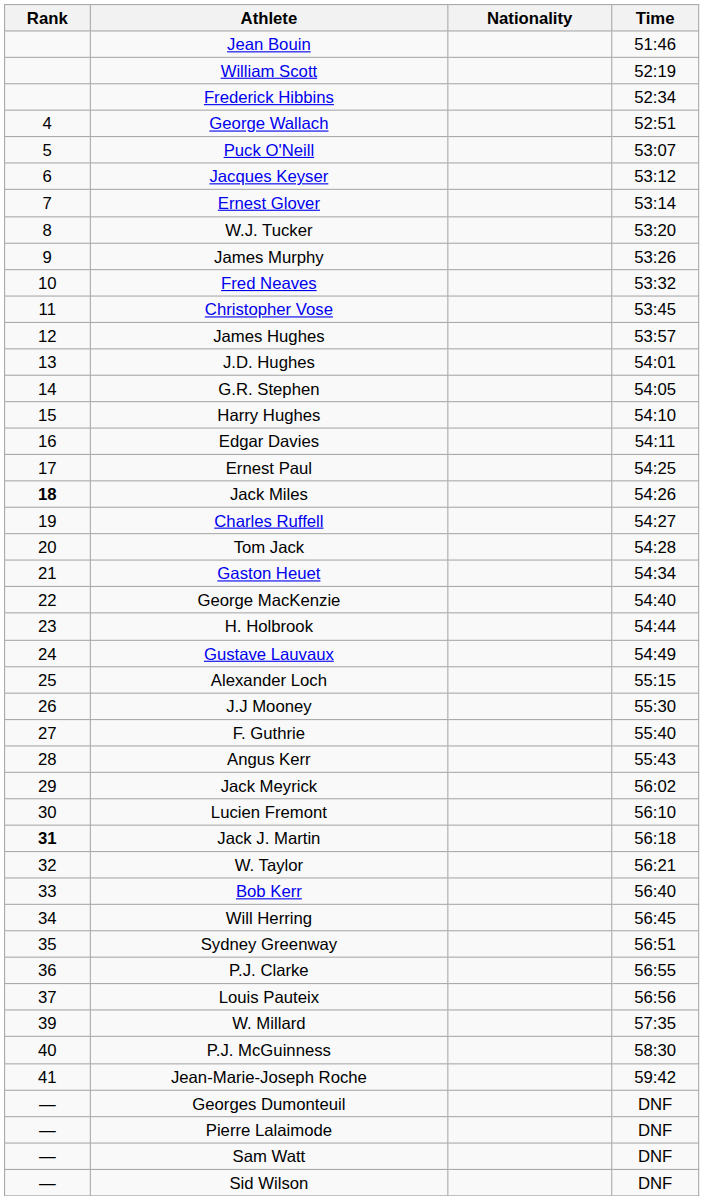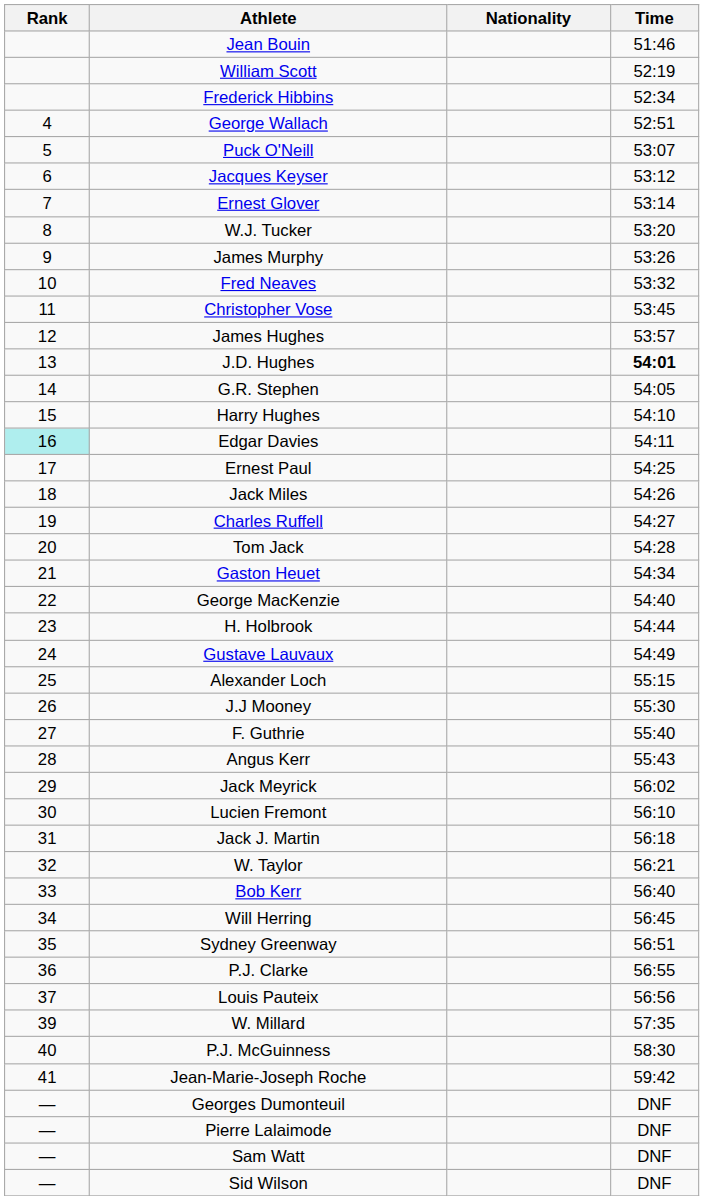(655, 362) normal -> (654, 362) bold
(47, 441) no background -> (47, 441) paleturquoise background
(47, 494) bold -> (47, 494) normal
(47, 839) bold -> (47, 839) normal
